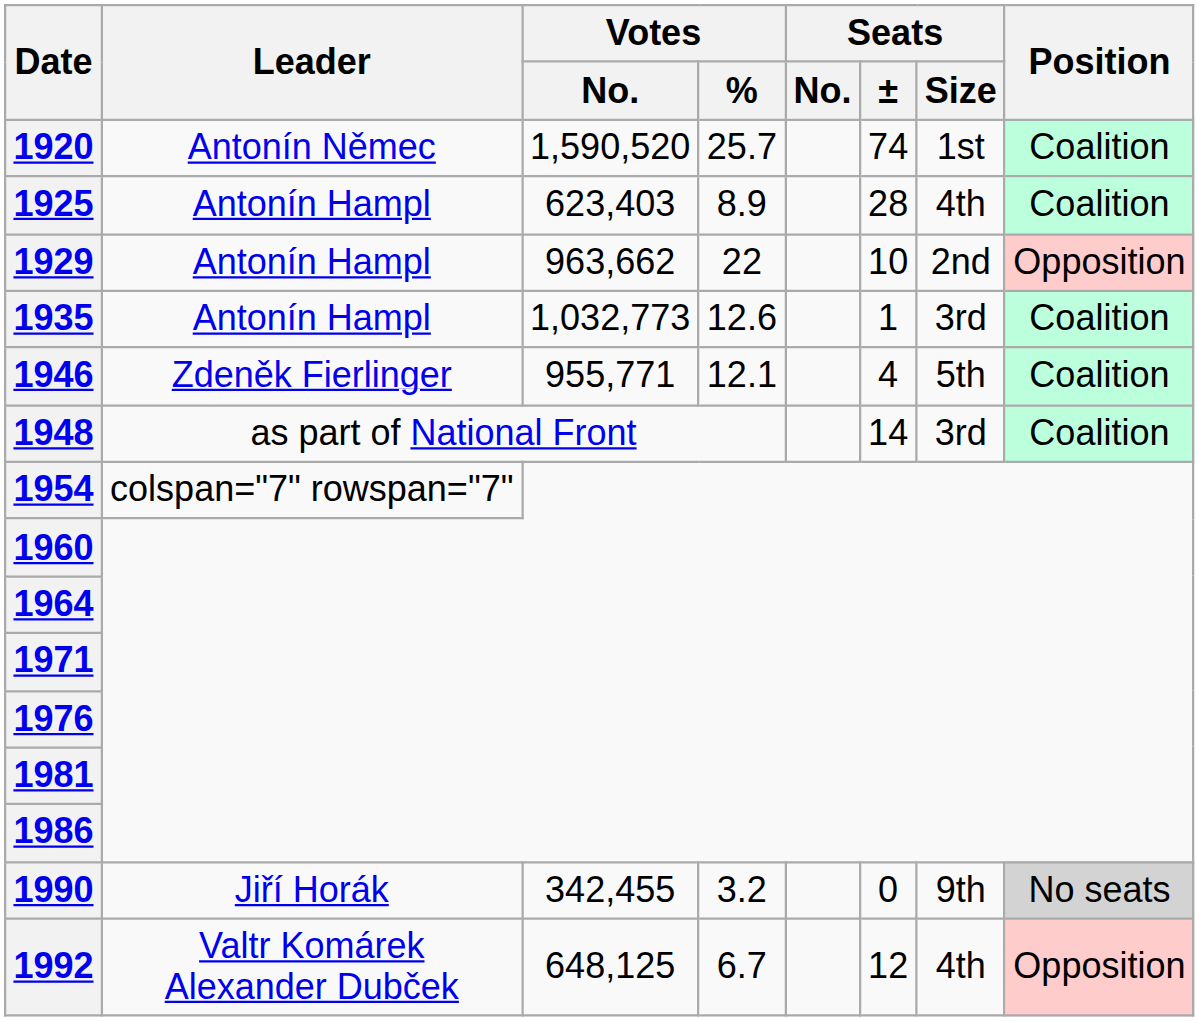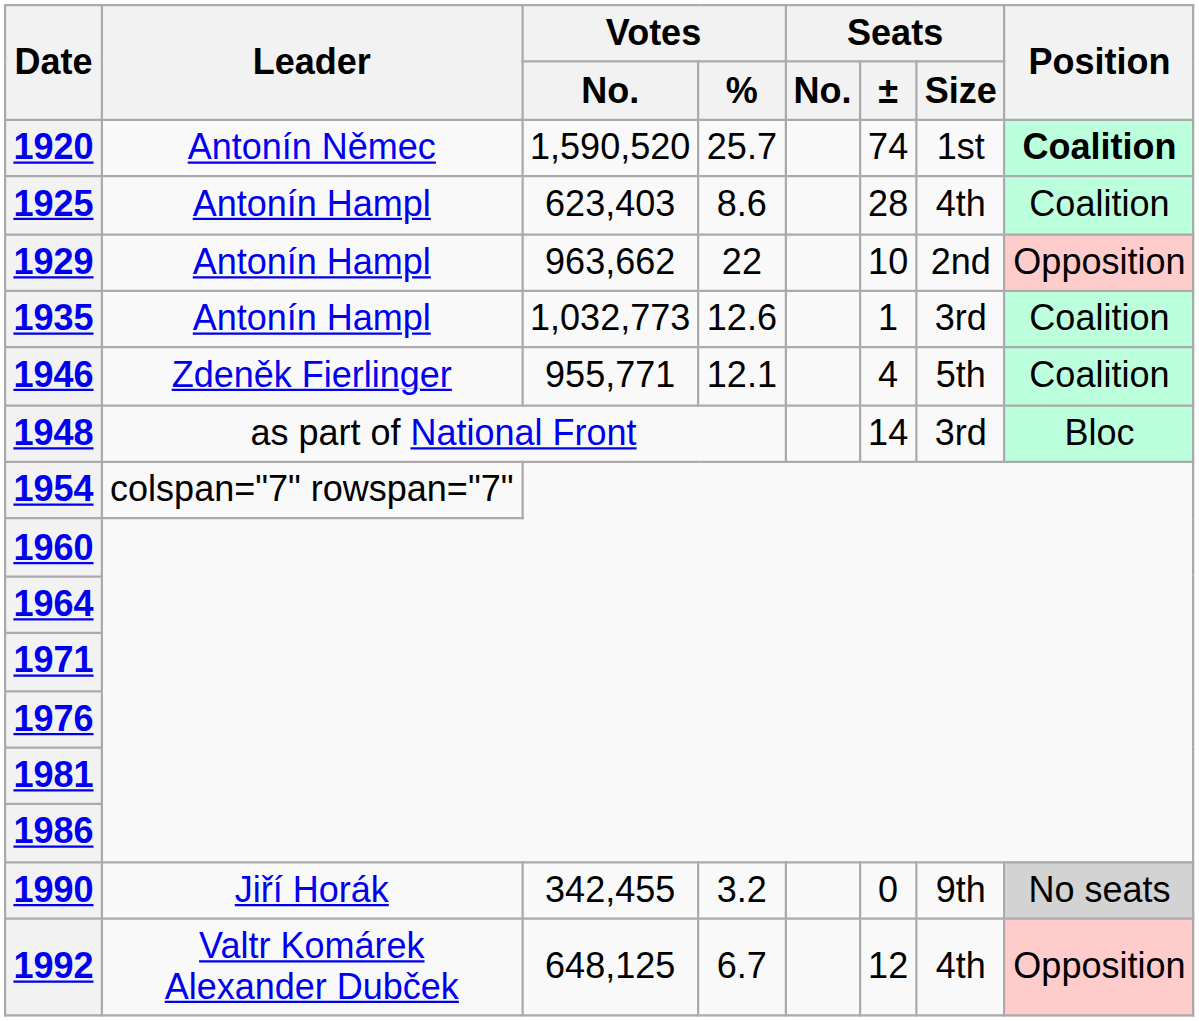(1099, 147) normal -> (1099, 147) bold
(742, 204) 8.9 -> (742, 204) 8.6
(1099, 432) Coalition -> (1099, 432) Bloc
